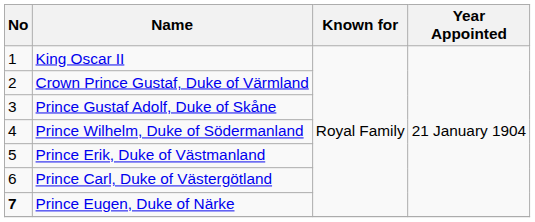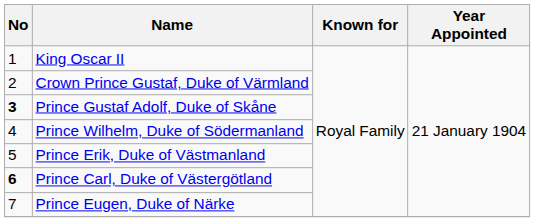(12, 107) normal -> (12, 107) bold
(12, 180) normal -> (12, 180) bold
(12, 204) bold -> (12, 204) normal
